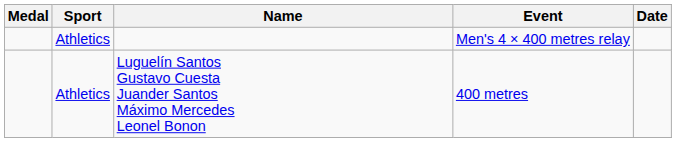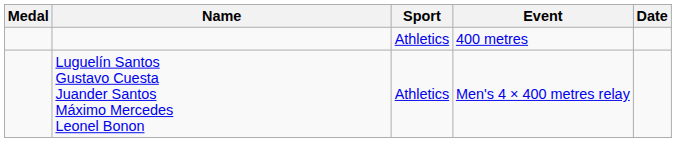columns swapped: (283, 16) <-> (83, 16)
(543, 39) Men's 4 × 400 metres relay -> (492, 39) 400 metres
(492, 94) 400 metres -> (543, 94) Men's 4 × 400 metres relay
